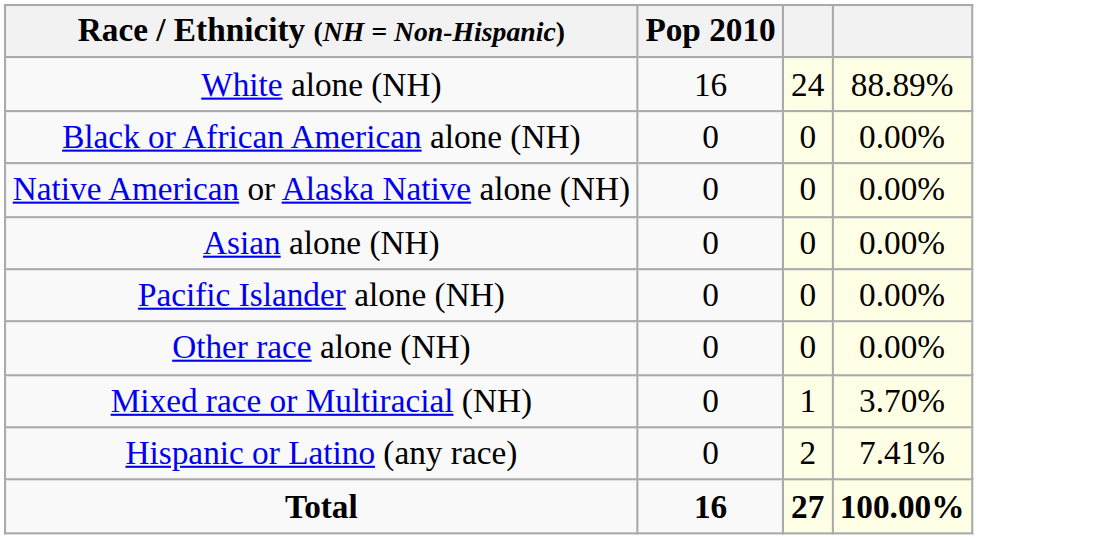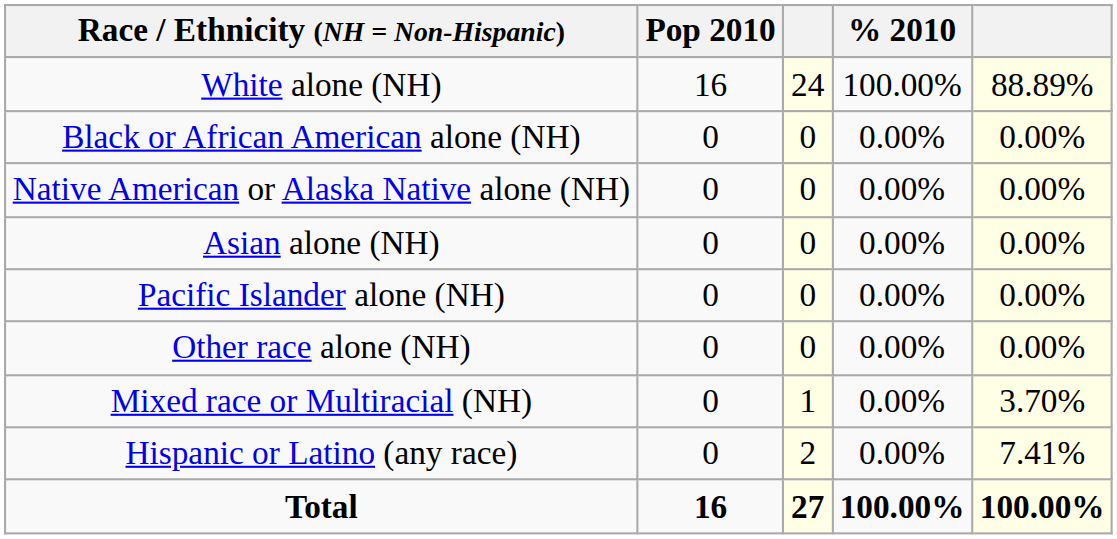+ column: (902, 30)
